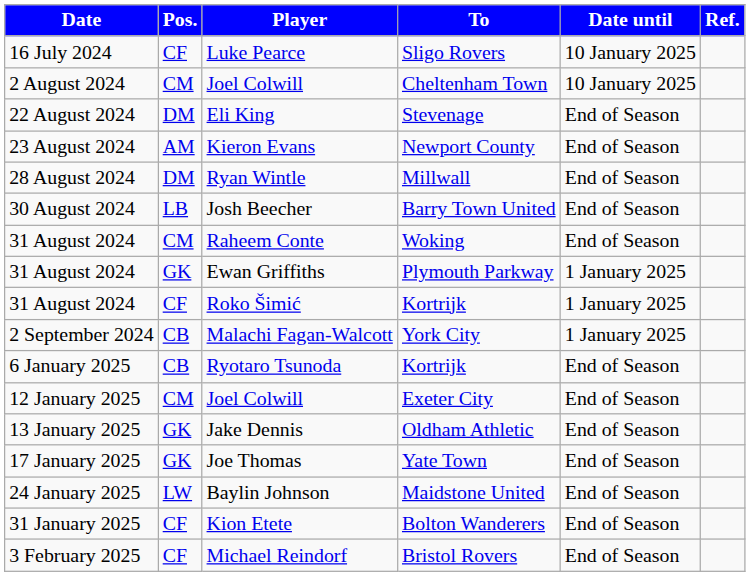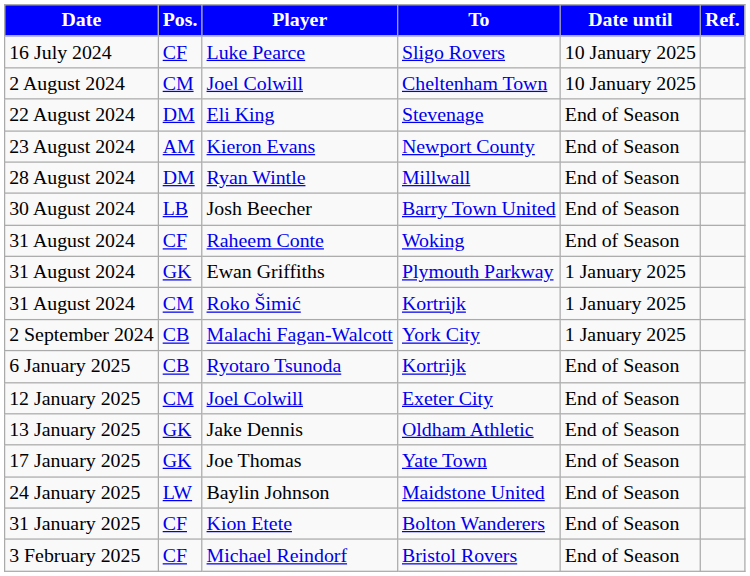(178, 240) CM -> (175, 240) CF
(175, 303) CF -> (178, 303) CM
